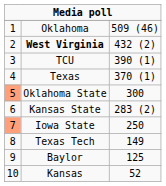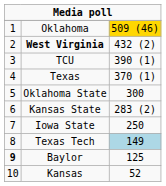(135, 29) no background -> (135, 29) gold background
(13, 93) lightsalmon background -> (13, 93) no background
(13, 125) lightsalmon background -> (13, 125) no background
(135, 141) no background -> (135, 141) lightblue background
(13, 157) normal -> (13, 157) bold
